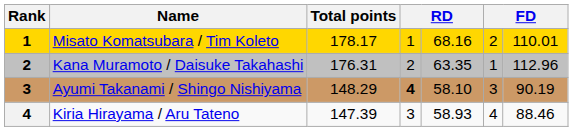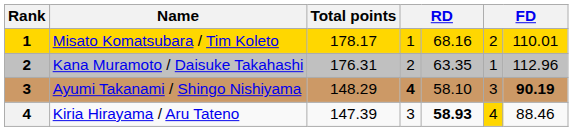(535, 89) normal -> (535, 89) bold
(453, 114) normal -> (453, 114) bold
(493, 114) no background -> (493, 114) gold background
